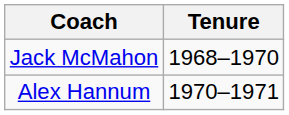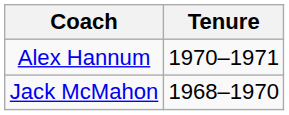rows swapped: (84, 57) <-> (84, 92)
